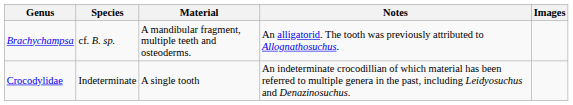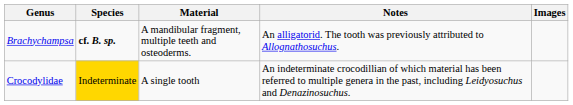(97, 40) normal -> (97, 40) bold
(107, 80) no background -> (107, 80) gold background
